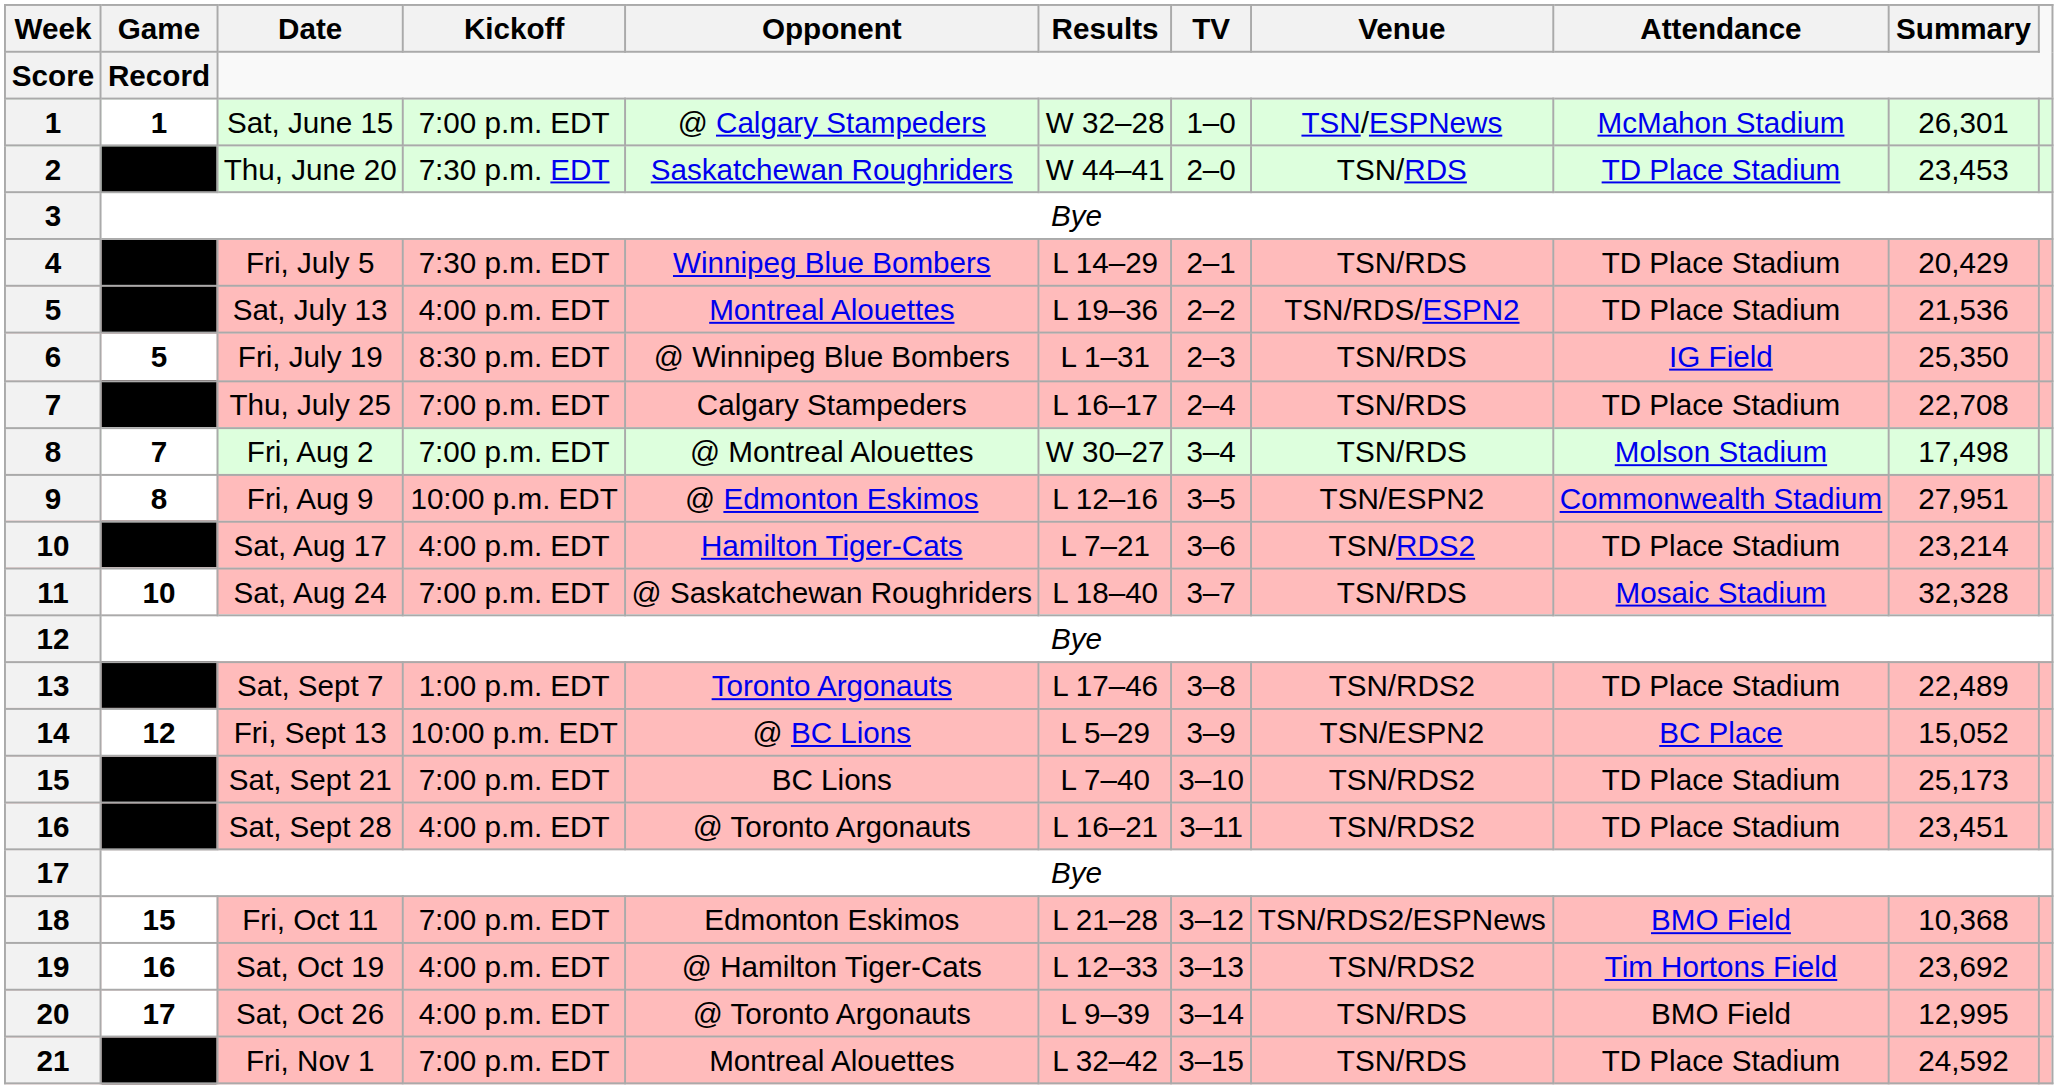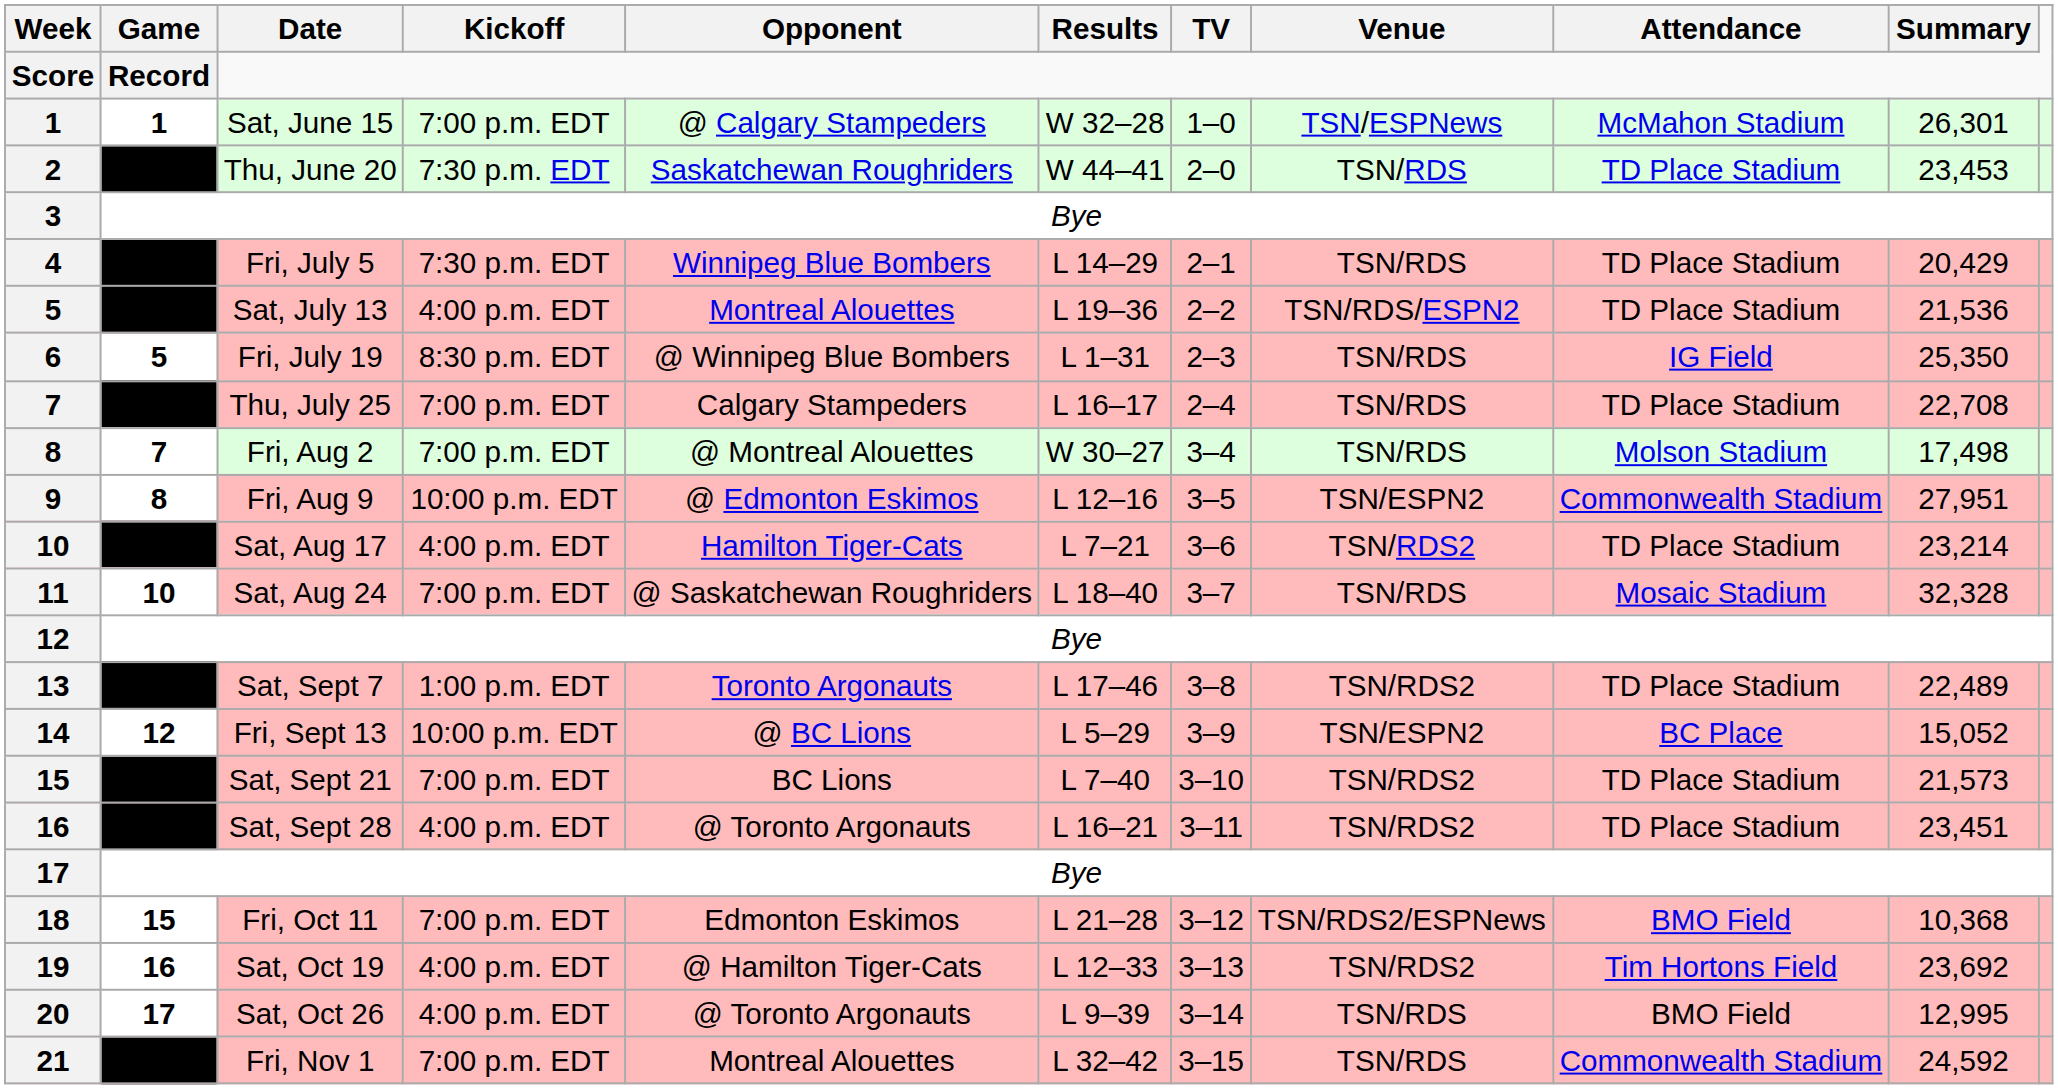(1964, 779) 25,173 -> (1964, 779) 21,573
(1721, 1061) TD Place Stadium -> (1721, 1061) Commonwealth Stadium
